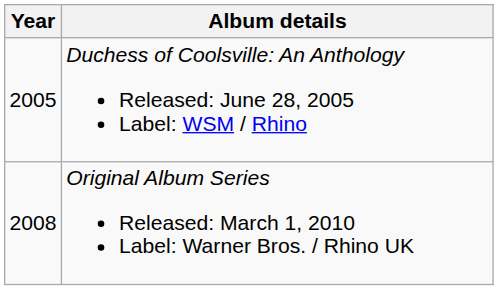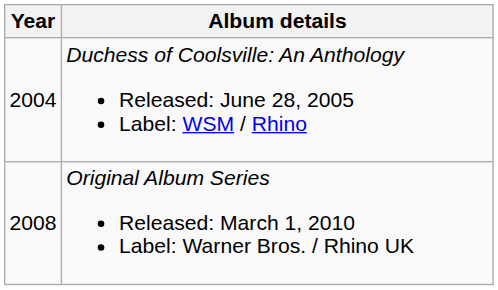(33, 99) 2005 -> (33, 99) 2004
